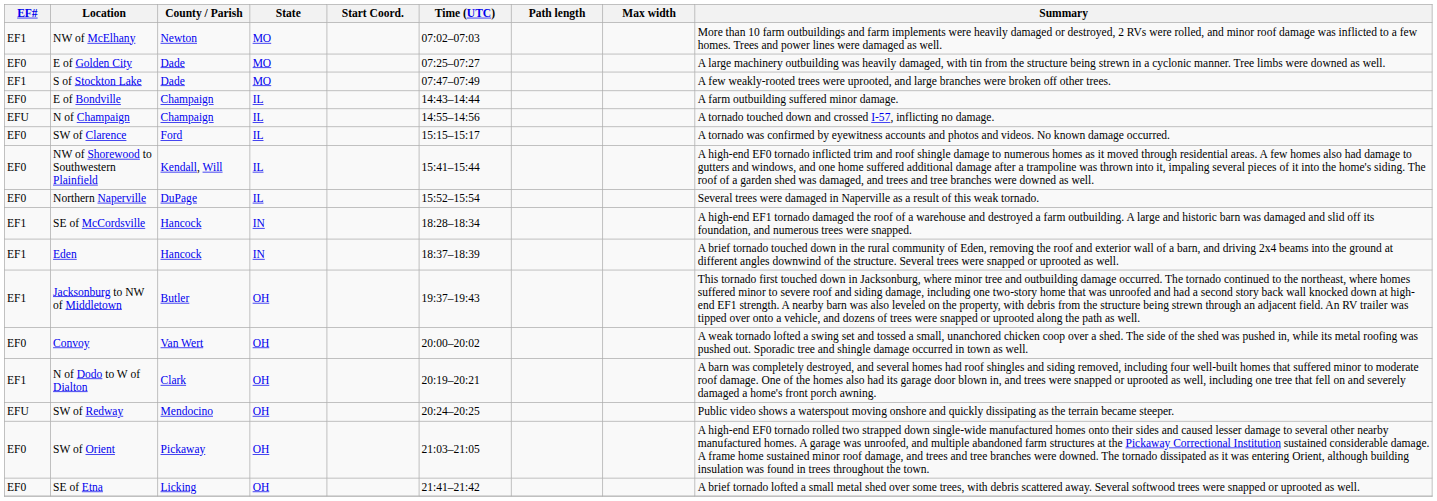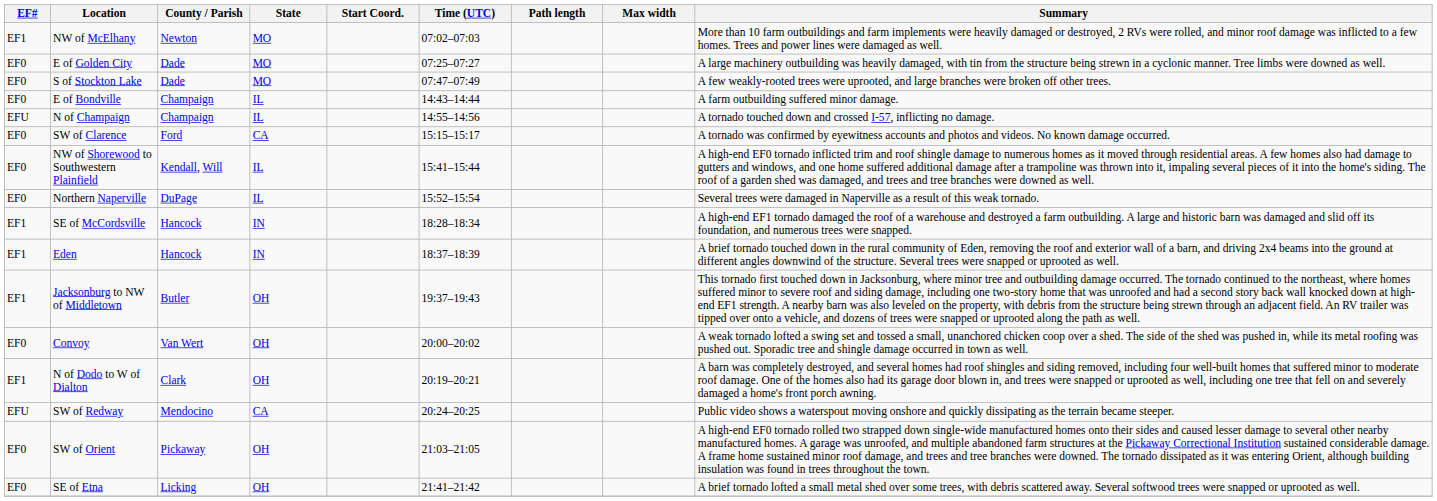(17, 81) EF1 -> (17, 81) EF0
(258, 136) IL -> (261, 136) CA
(261, 411) OH -> (261, 411) CA
